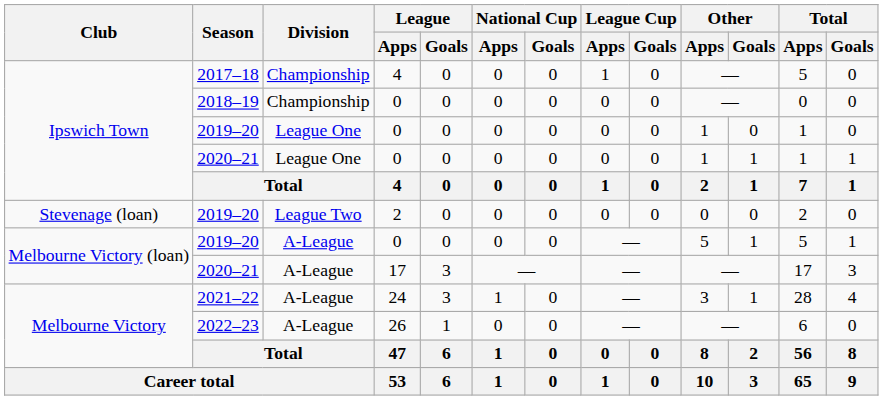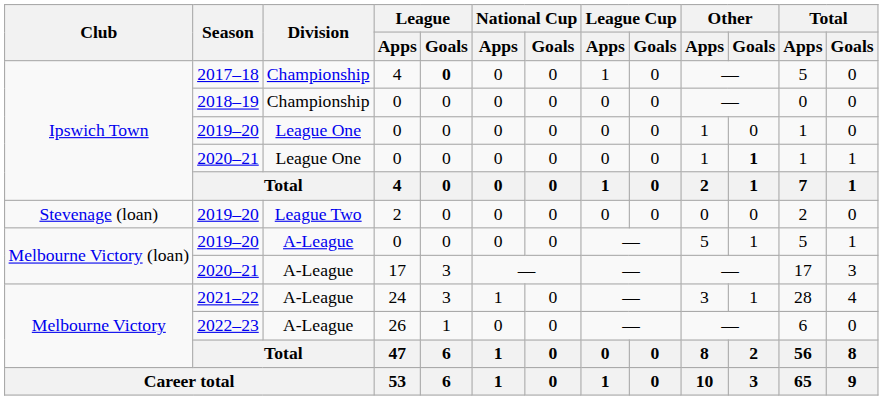(446, 74) normal -> (446, 74) bold
(754, 158) normal -> (754, 158) bold
